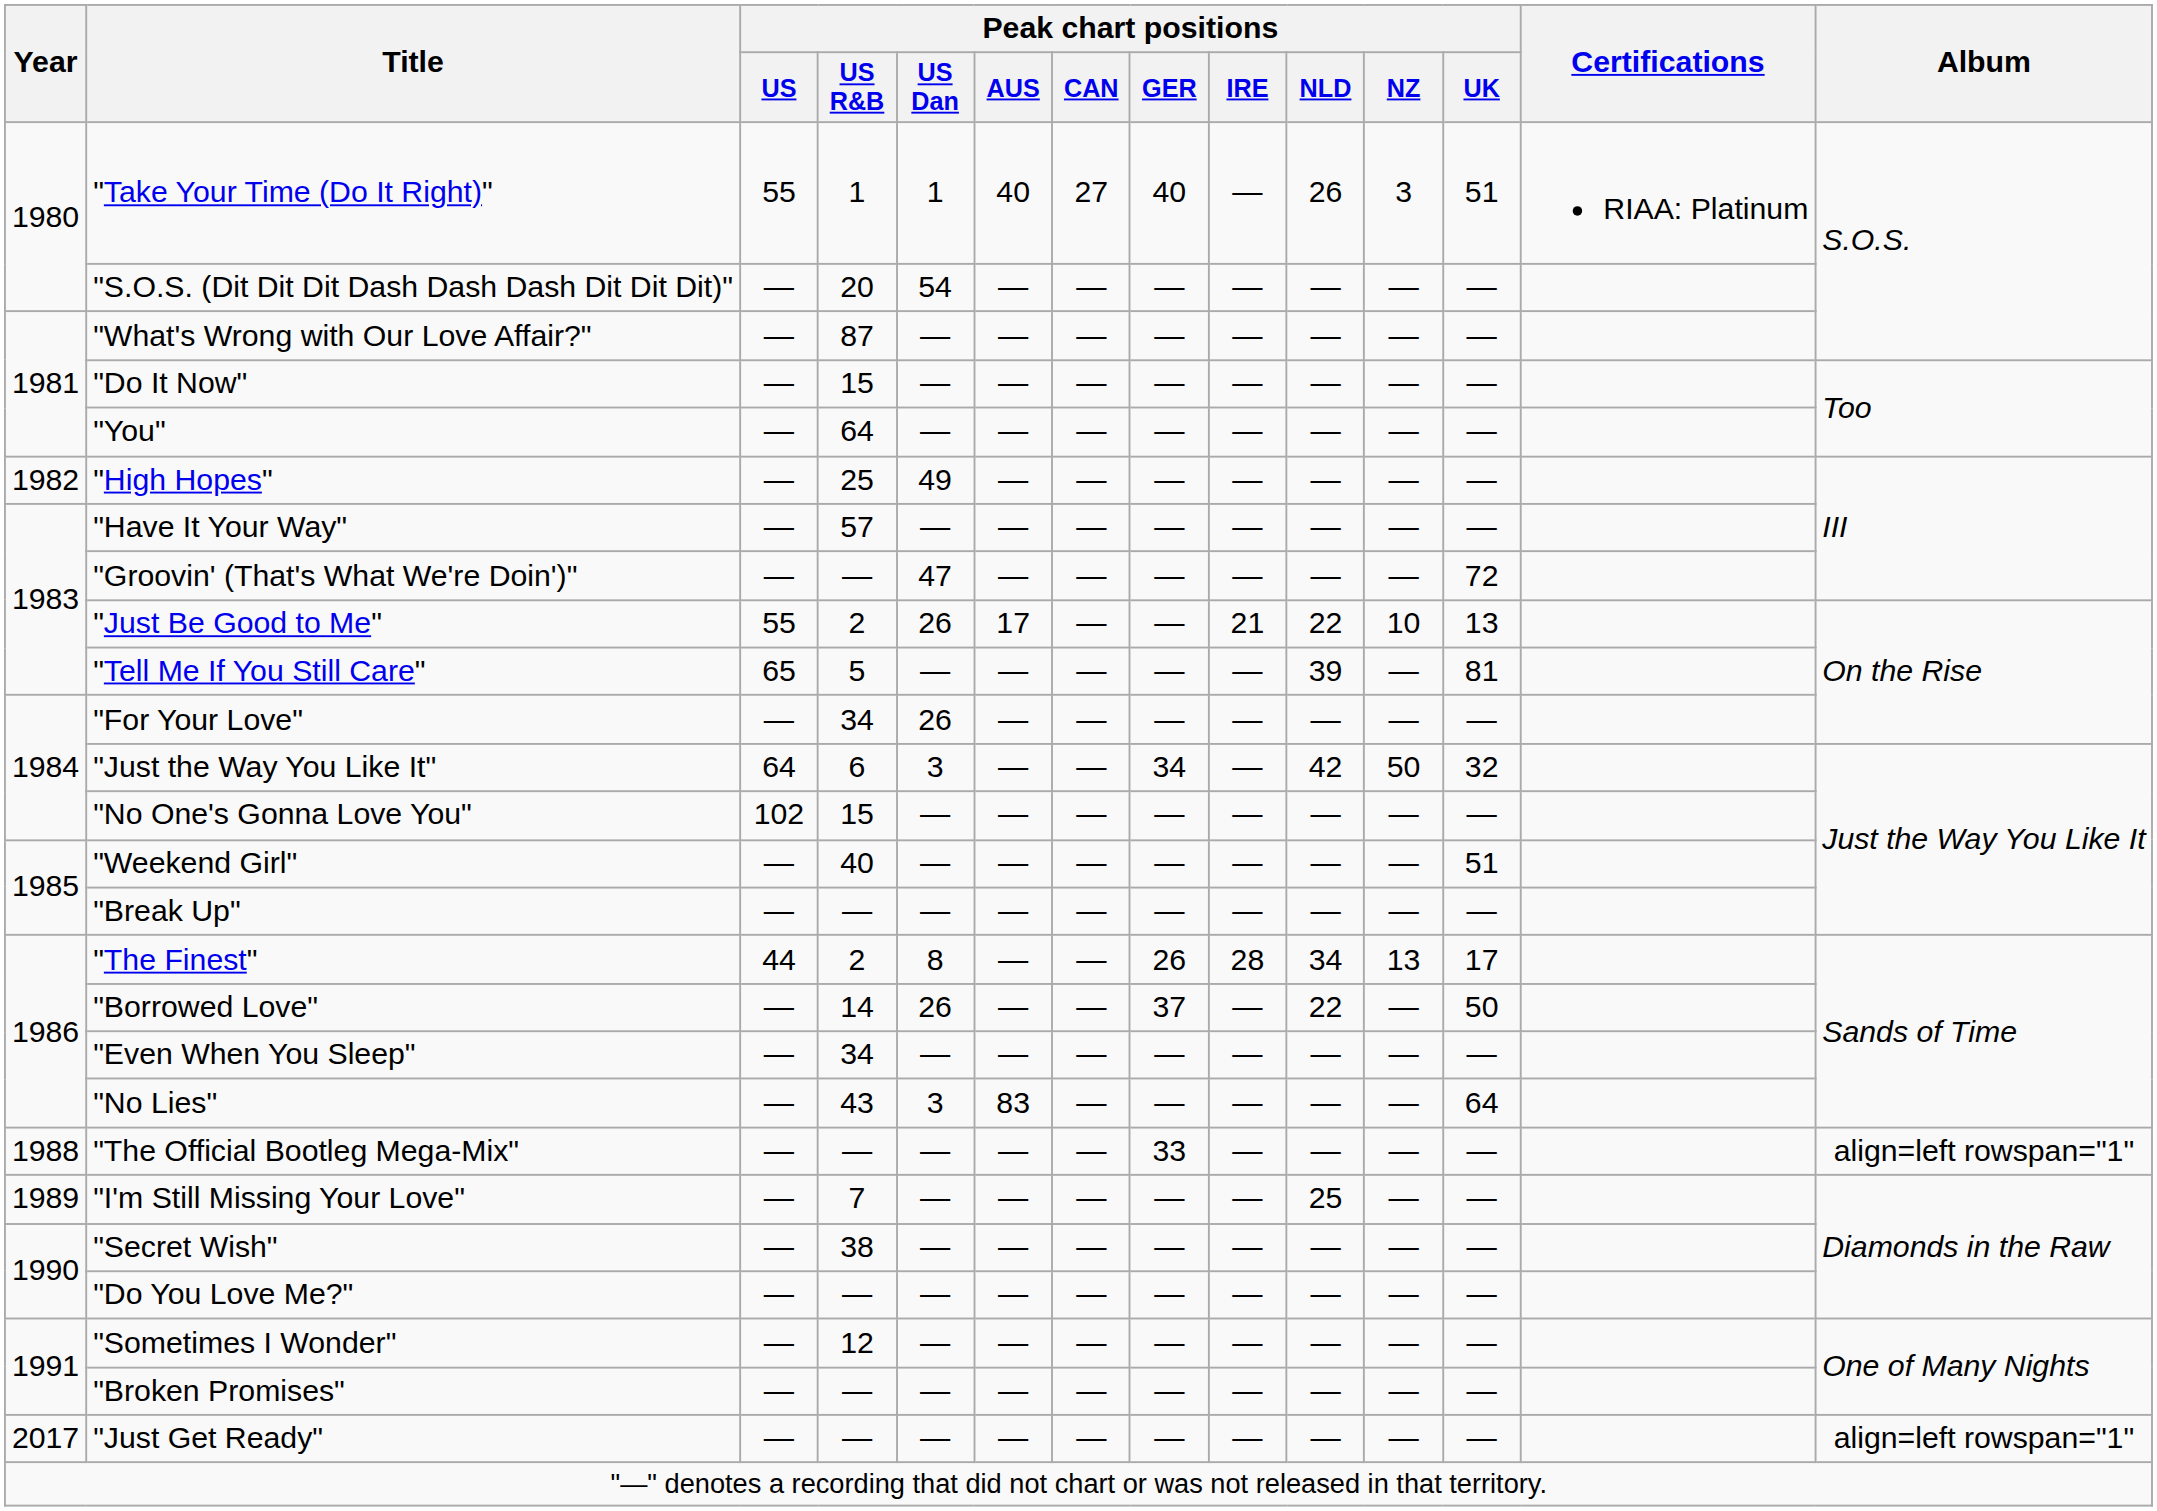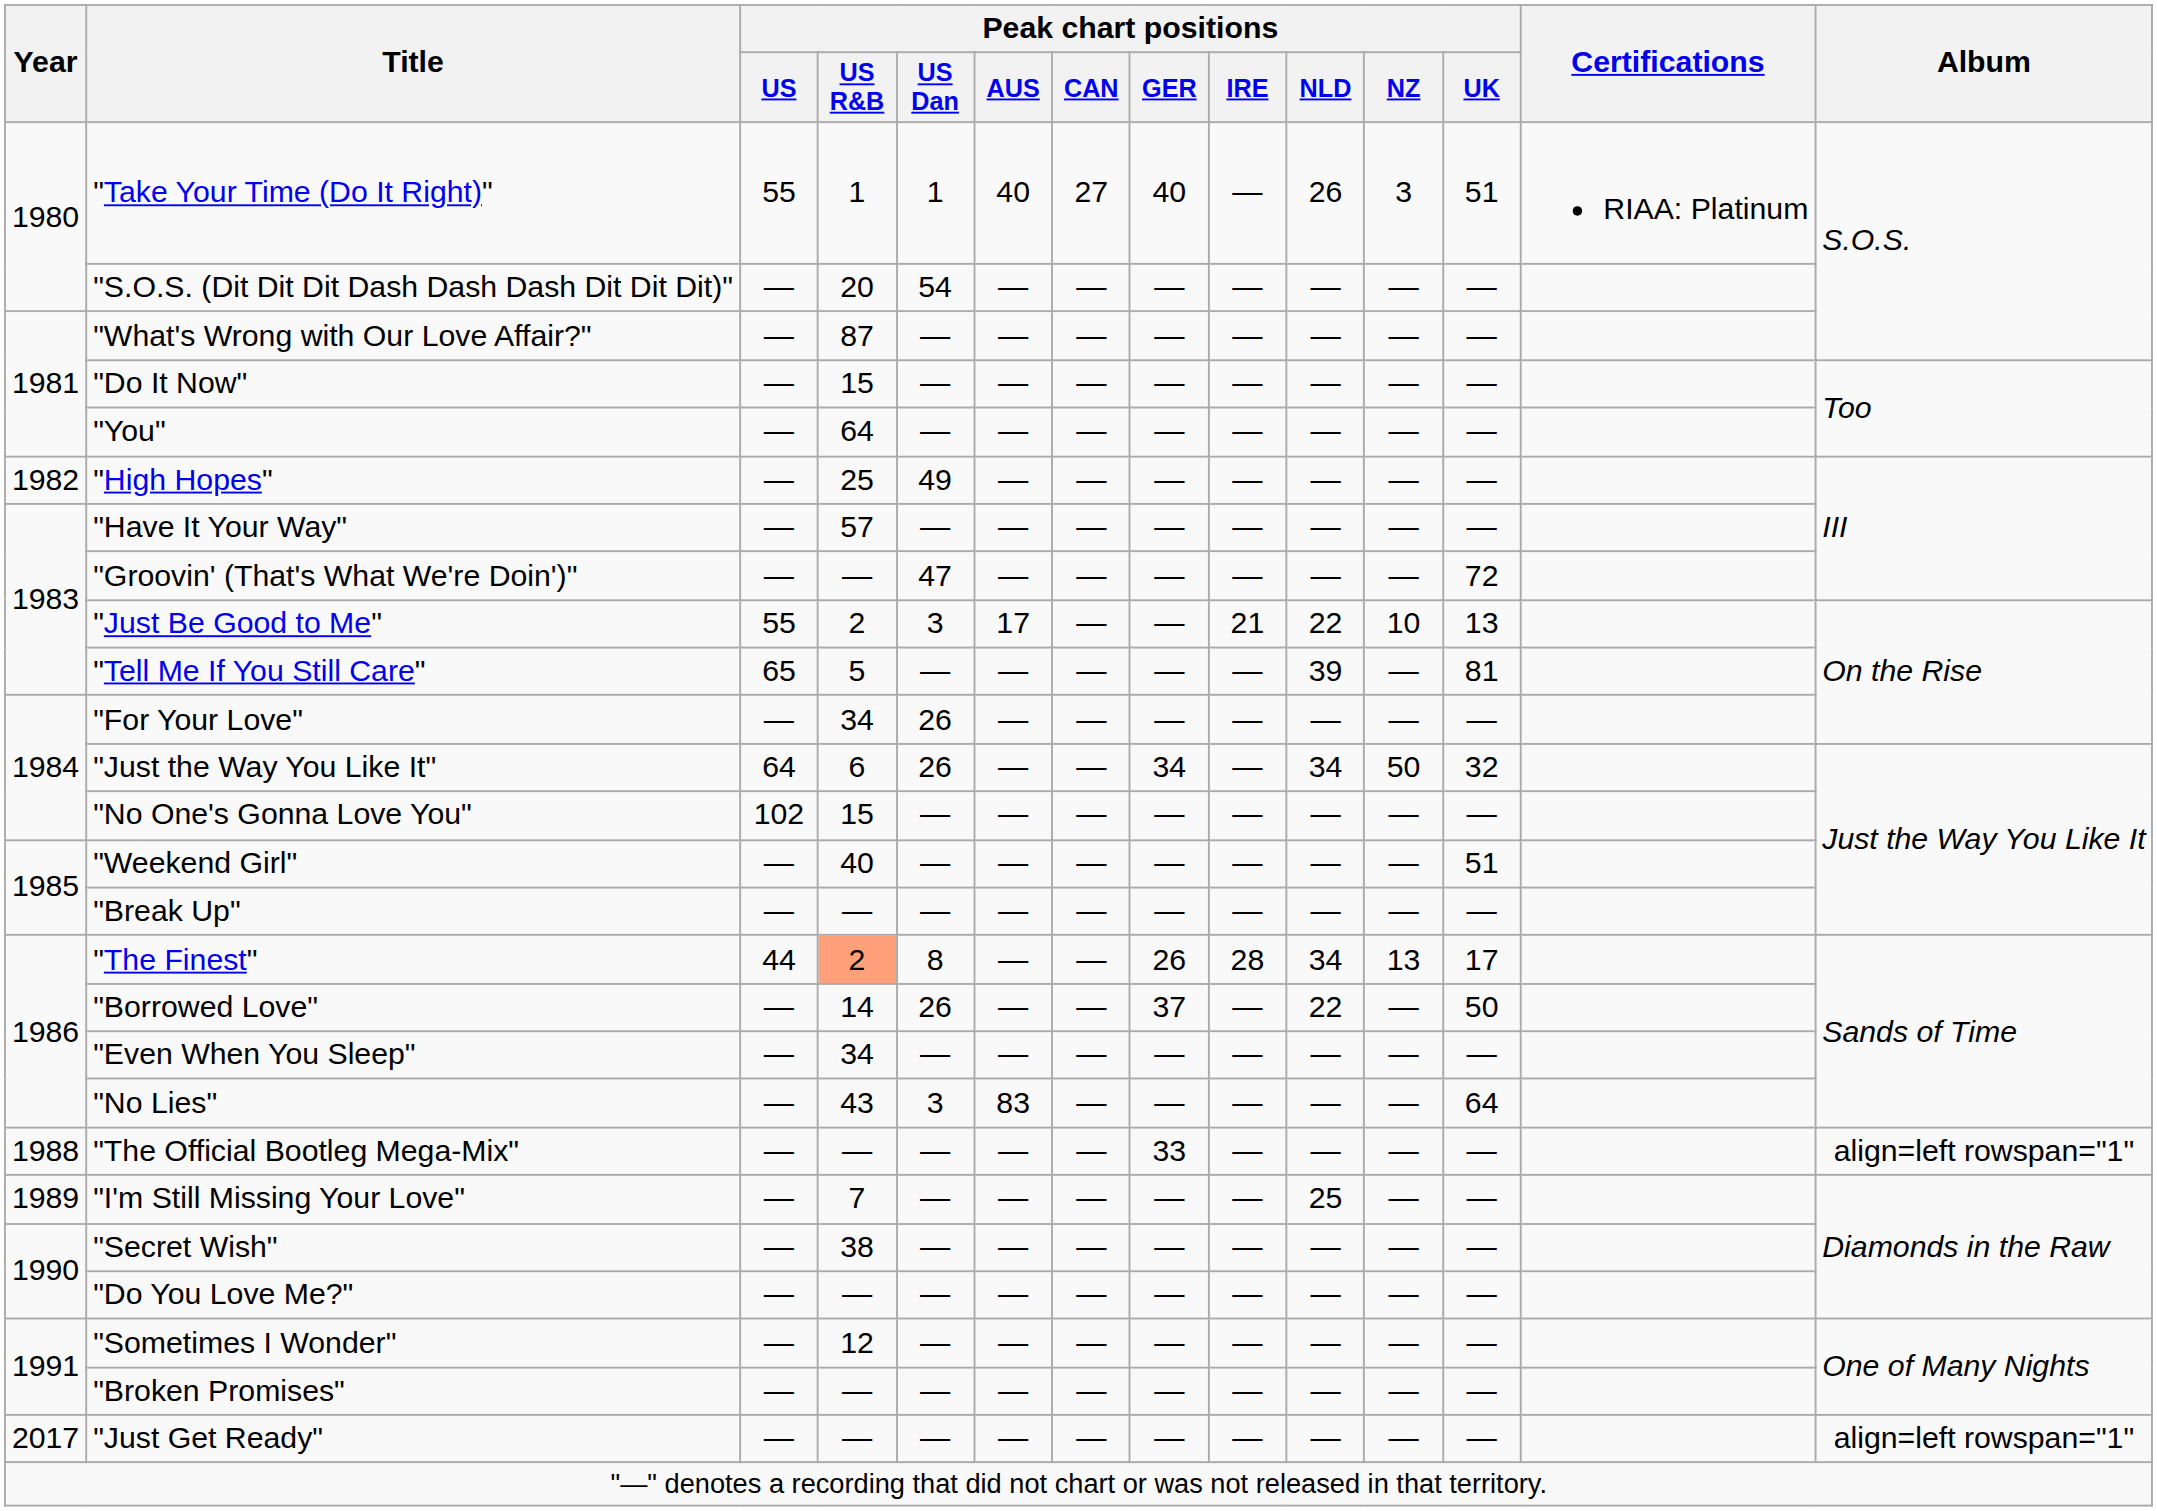(935, 623) 26 -> (935, 623) 3
(935, 767) 3 -> (935, 767) 26
(1326, 767) 42 -> (1326, 767) 34
(857, 958) no background -> (857, 958) lightsalmon background
